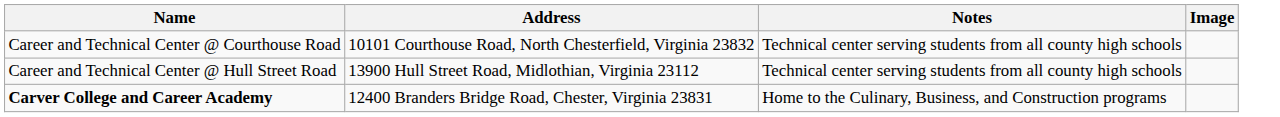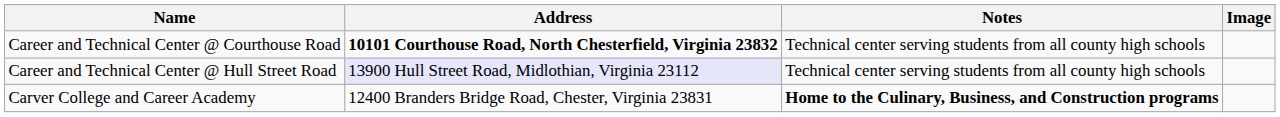(551, 44) normal -> (563, 44) bold
(524, 71) no background -> (524, 71) lavender background
(140, 97) bold -> (132, 97) normal
(964, 97) normal -> (1002, 97) bold
